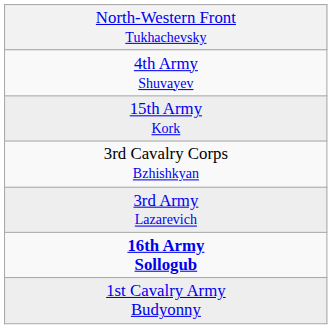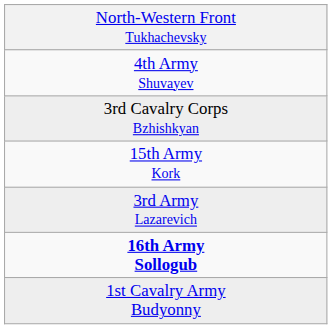(166, 118) 15th Army Kork -> (166, 118) 3rd Cavalry Corps Bzhishkyan
(166, 163) 3rd Cavalry Corps Bzhishkyan -> (166, 163) 15th Army Kork
